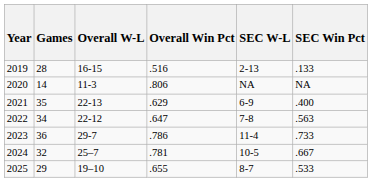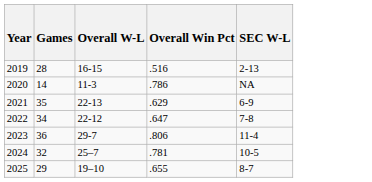- column: (330, 38)
(158, 85) .806 -> (158, 85) .786
(158, 135) .786 -> (158, 135) .806
